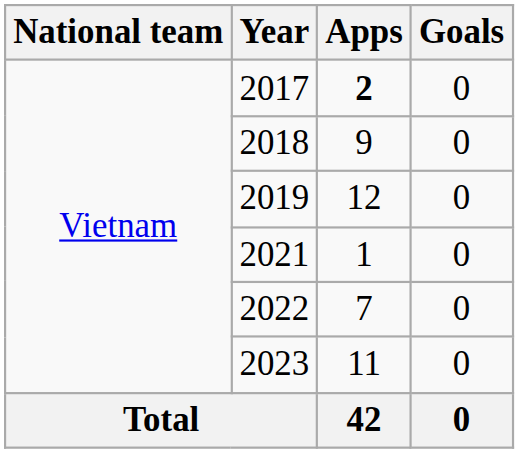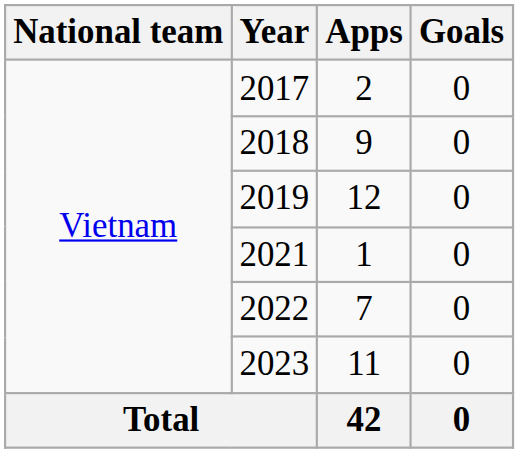(364, 87) bold -> (364, 87) normal
